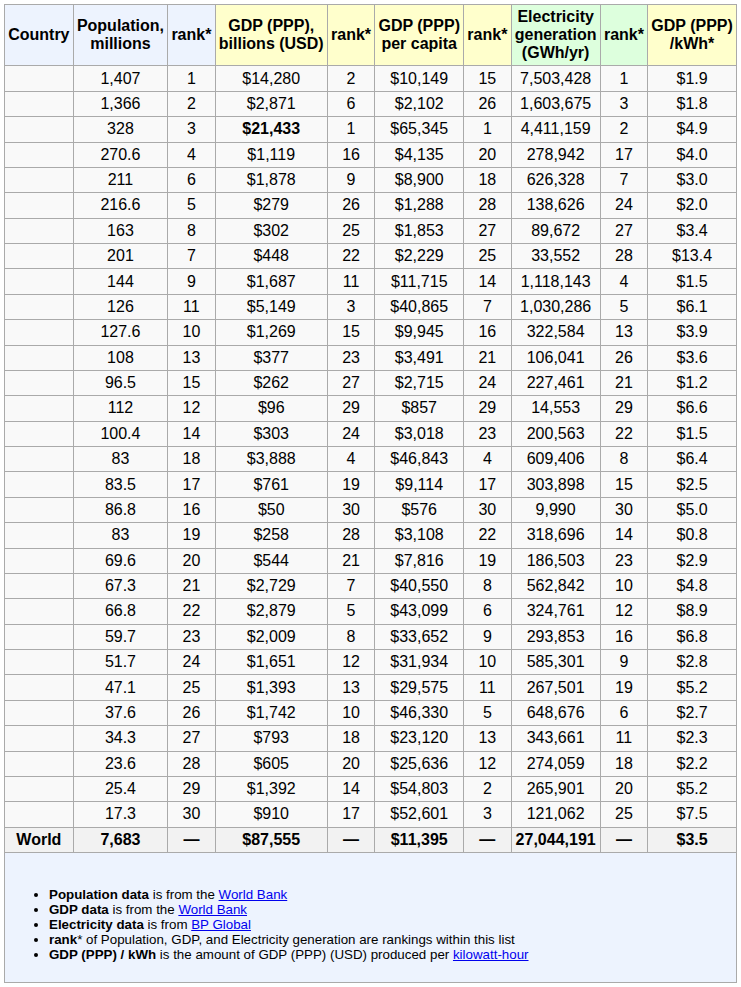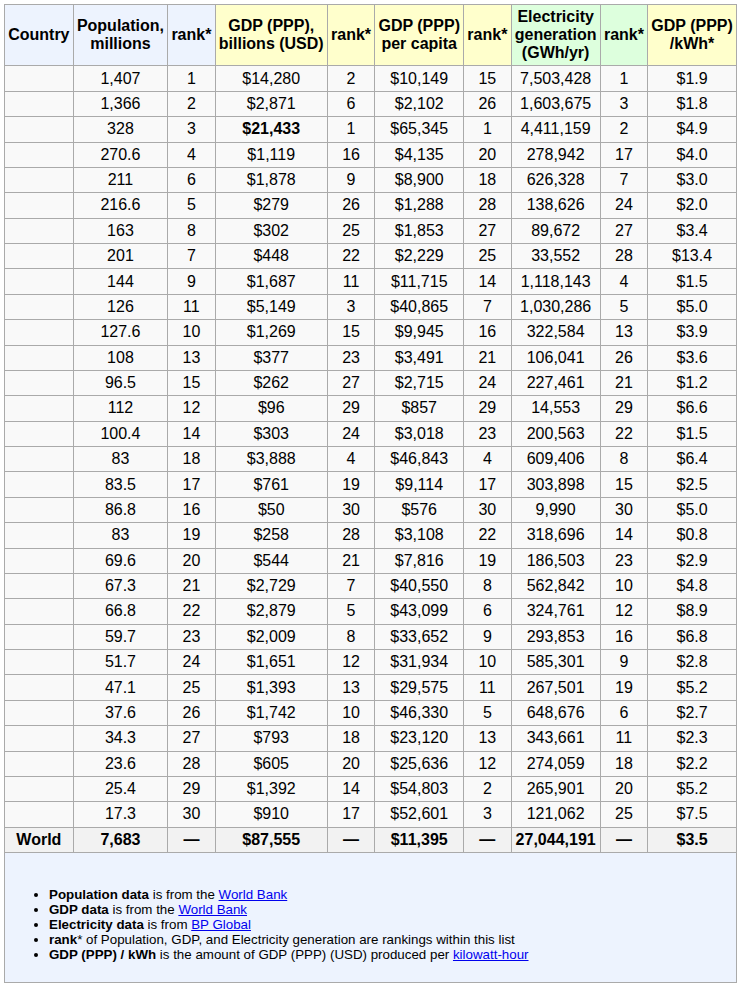(692, 306) $6.1 -> (692, 306) $5.0
